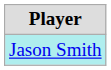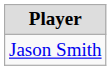(55, 49) paleturquoise background -> (55, 49) no background
